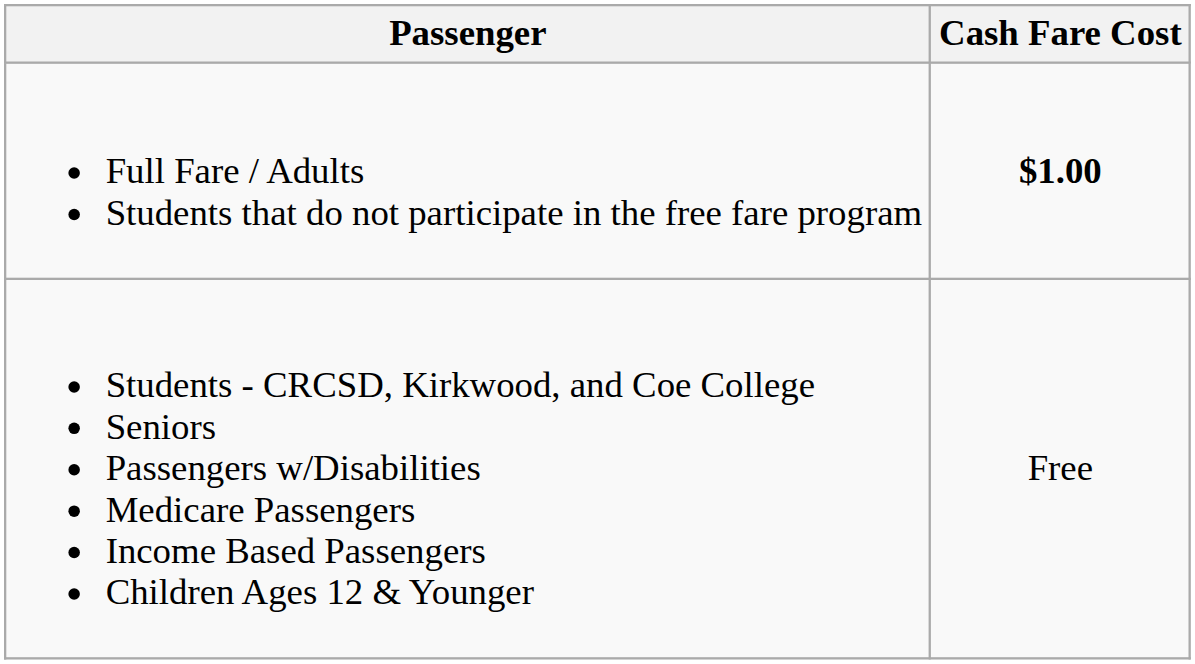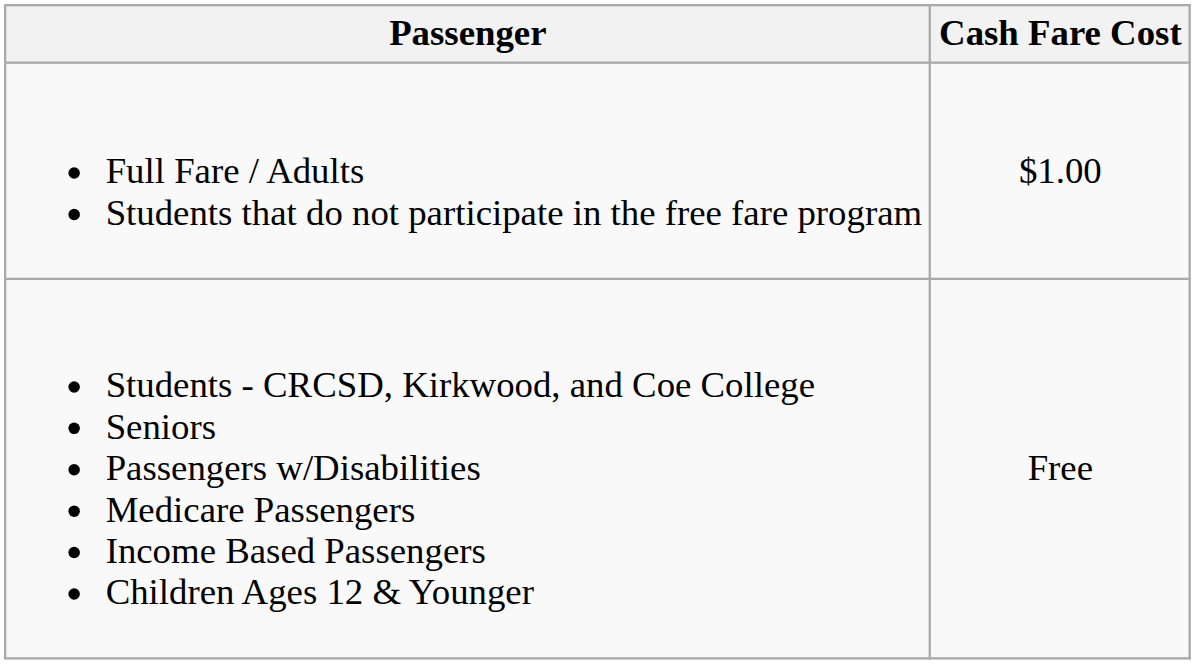(1060, 170) bold -> (1060, 170) normal
